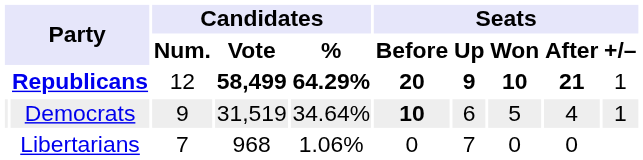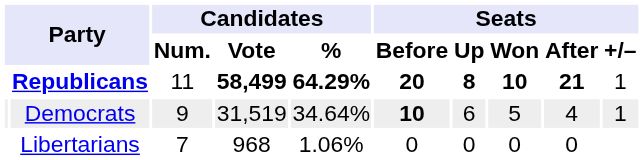(182, 81) 12 -> (182, 81) 11
(469, 81) 9 -> (469, 81) 8
(469, 144) 7 -> (469, 144) 0
